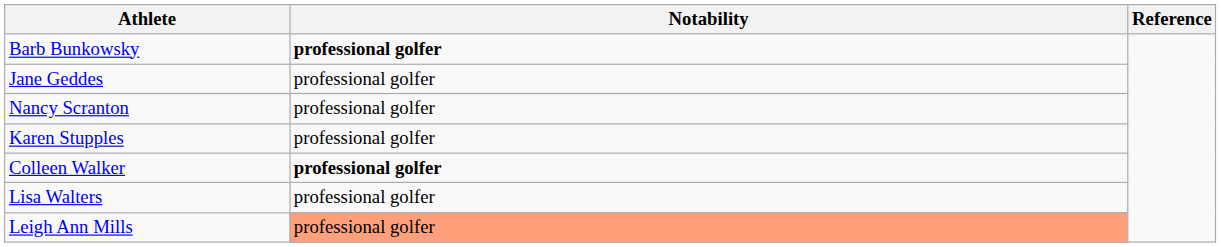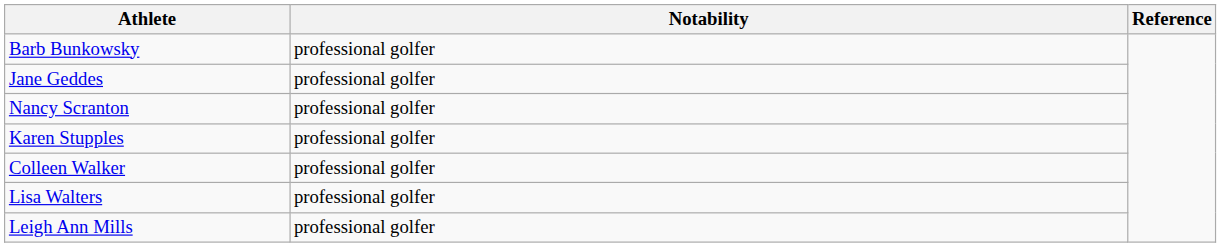(368, 49) bold -> (364, 49) normal
(368, 167) bold -> (364, 167) normal
(364, 227) lightsalmon background -> (364, 227) no background
